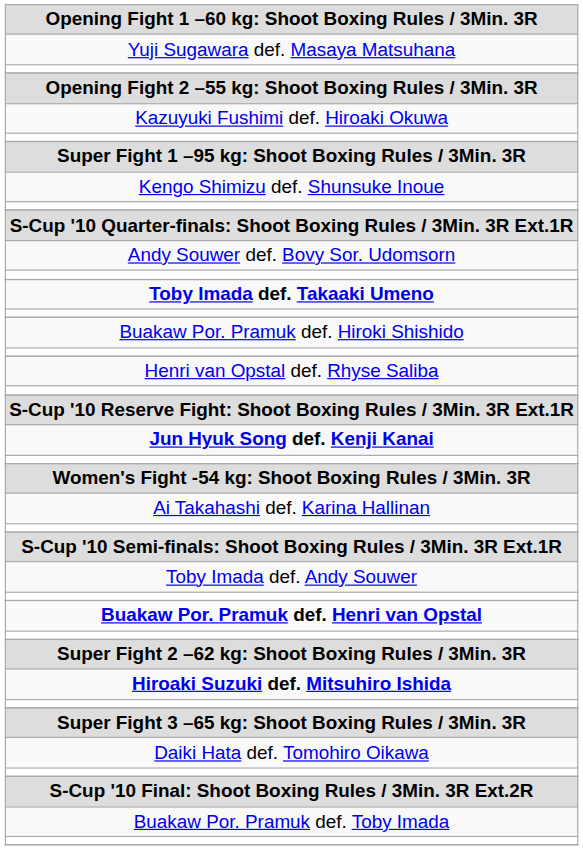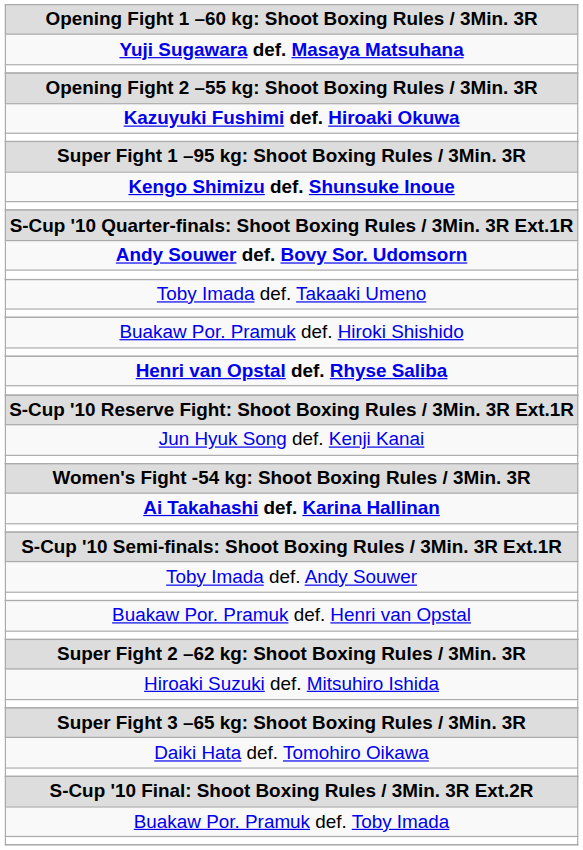(292, 49) normal -> (292, 49) bold
(292, 118) normal -> (292, 118) bold
(292, 186) normal -> (292, 186) bold
(292, 255) normal -> (292, 255) bold
(292, 293) bold -> (292, 293) normal
(292, 371) normal -> (292, 371) bold
(292, 439) bold -> (292, 439) normal
(292, 508) normal -> (292, 508) bold
(292, 615) bold -> (292, 615) normal
(292, 684) bold -> (292, 684) normal
